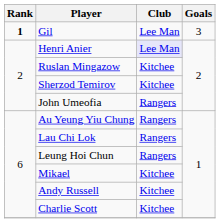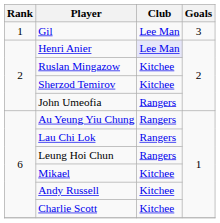(20, 31) bold -> (20, 31) normal
